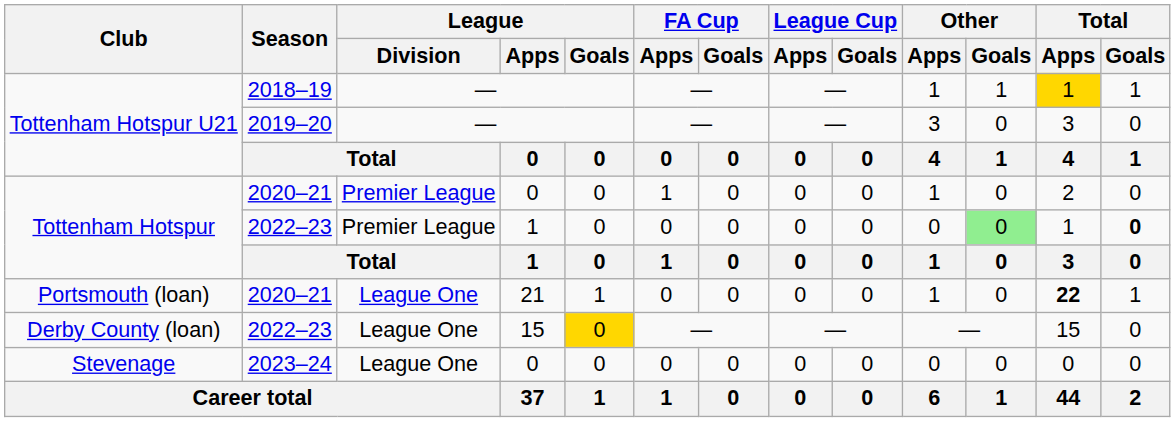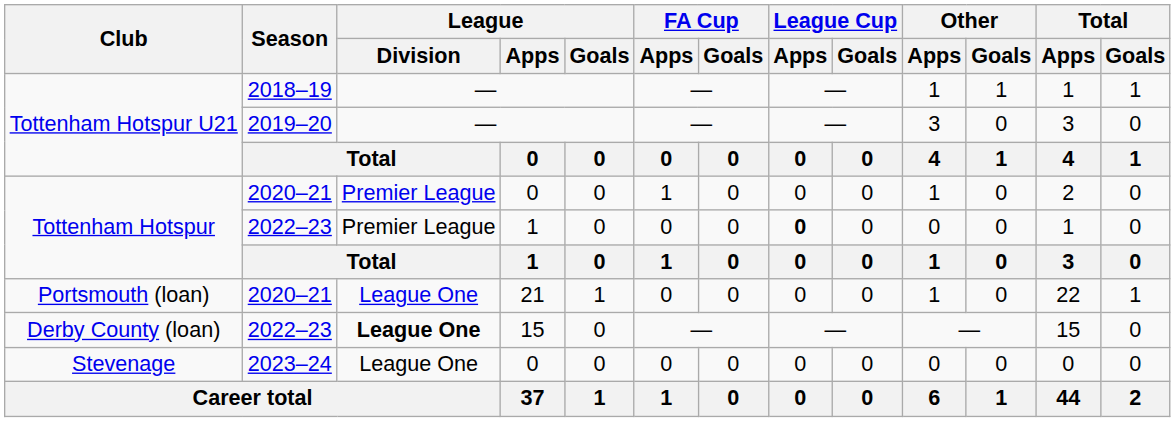(1068, 90) gold background -> (1068, 90) no background
(800, 227) normal -> (800, 227) bold
(1001, 227) lightgreen background -> (1001, 227) no background
(1135, 227) bold -> (1135, 227) normal
(1068, 295) bold -> (1068, 295) normal
(419, 329) normal -> (419, 329) bold
(599, 329) gold background -> (599, 329) no background
